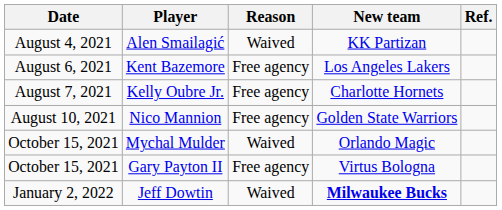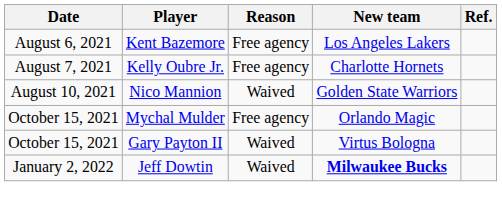- row: (175, 42)
(271, 117) Free agency -> (271, 92) Waived
(271, 142) Waived -> (271, 117) Free agency
(271, 167) Free agency -> (271, 142) Waived
